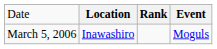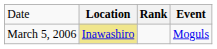(108, 34) no background -> (108, 34) khaki background
